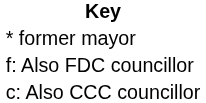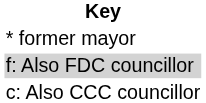(100, 65) no background -> (100, 65) lightgrey background
